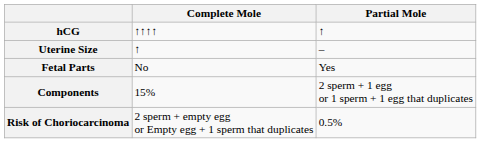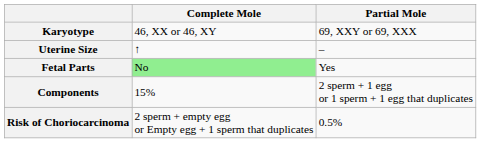+ row: (68, 31)
- row: (68, 31)
(141, 67) no background -> (141, 67) lightgreen background
